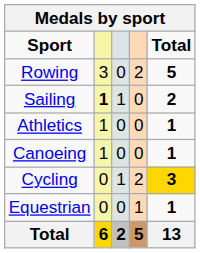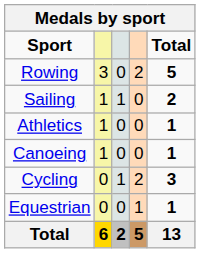(103, 99) bold -> (103, 99) normal
(171, 180) gold background -> (171, 180) no background
